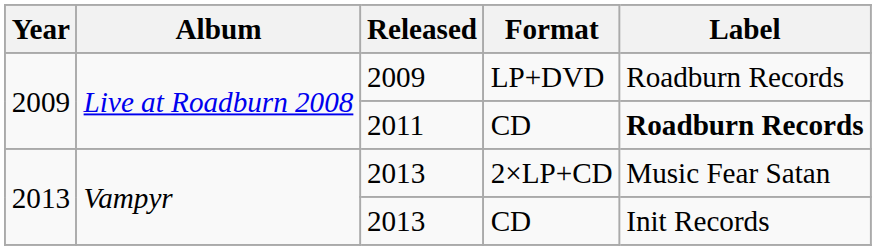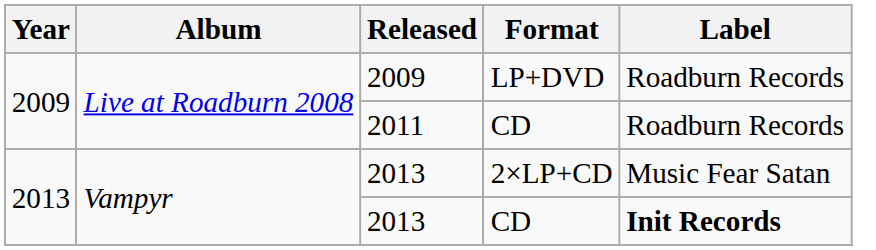(745, 124) bold -> (735, 124) normal
(698, 221) normal -> (704, 221) bold
